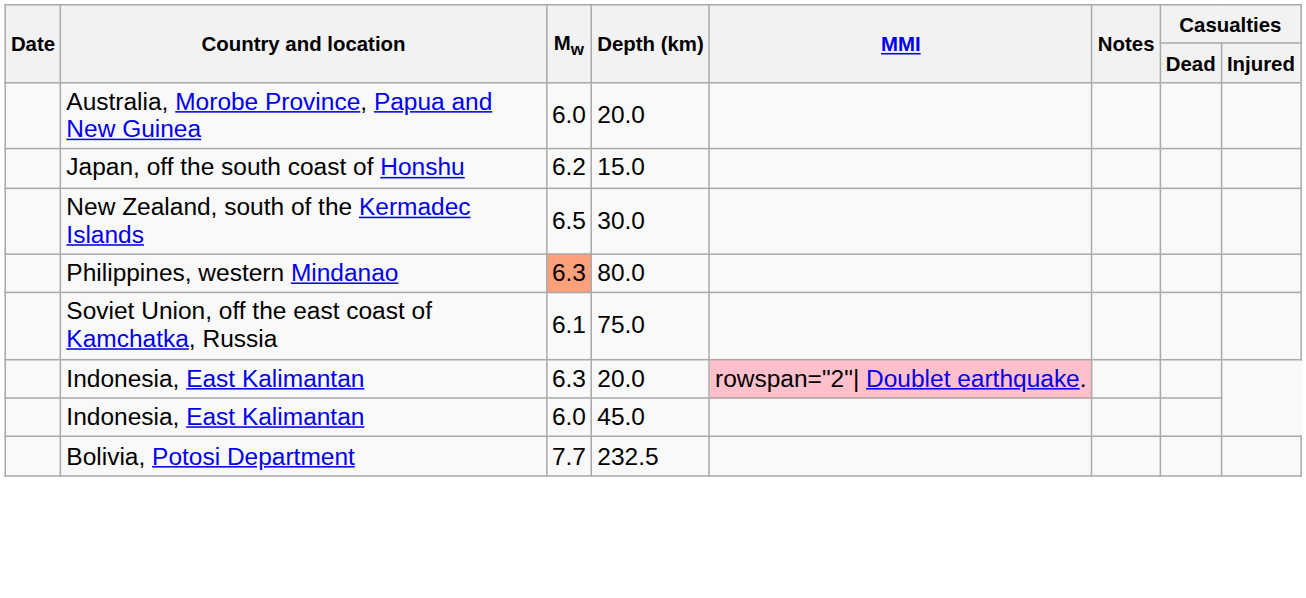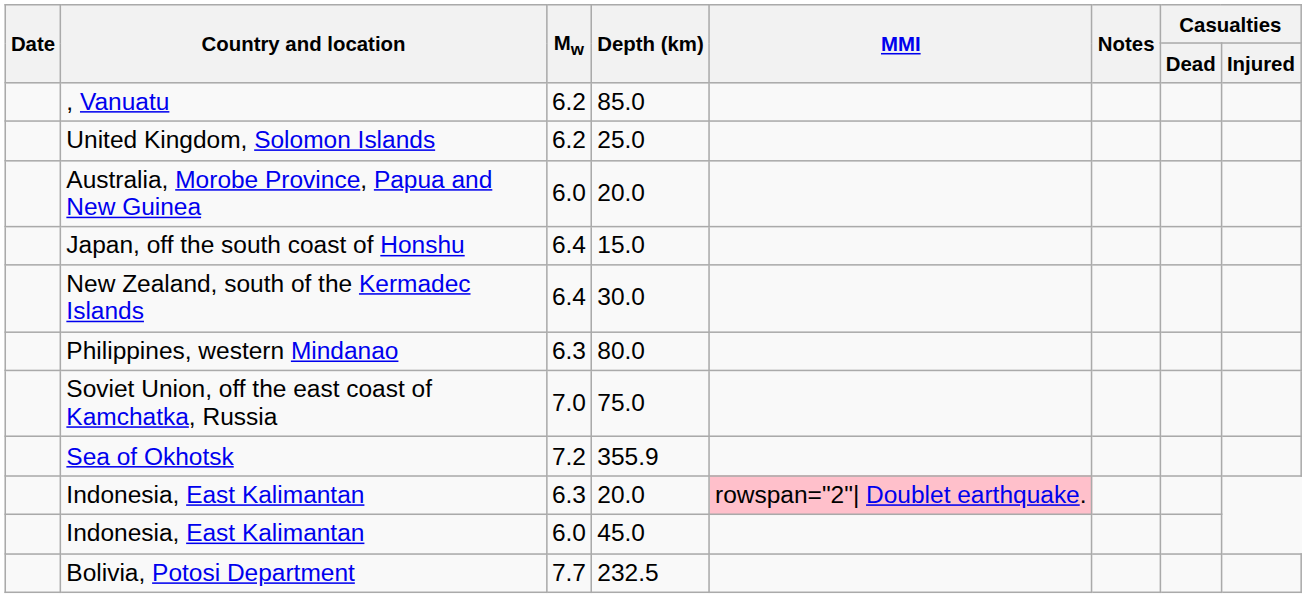+ row: (118, 101)
+ row: (251, 140)
(569, 167) 6.2 -> (569, 245) 6.4
(569, 220) 6.5 -> (569, 298) 6.4
(569, 273) lightsalmon background -> (569, 350) no background
(569, 325) 6.1 -> (569, 403) 7.0
+ row: (150, 455)
